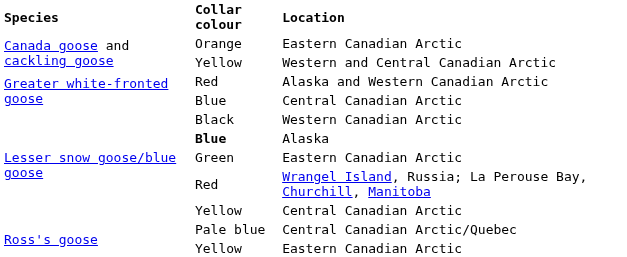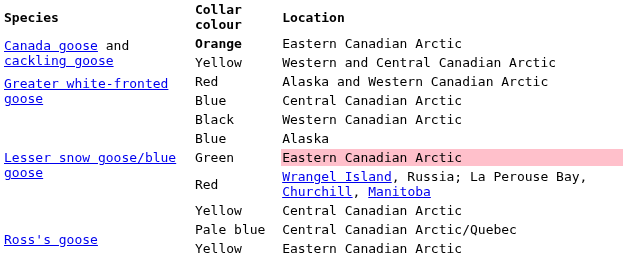(218, 44) normal -> (218, 44) bold
(211, 138) bold -> (211, 138) normal
(372, 158) no background -> (372, 158) pink background
